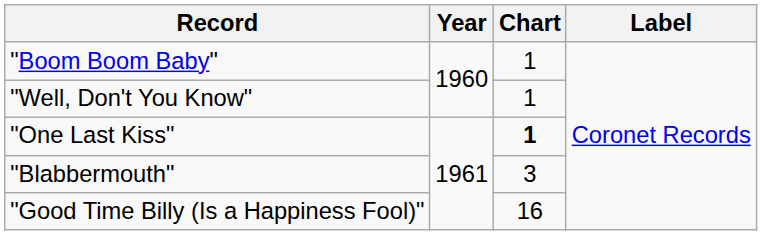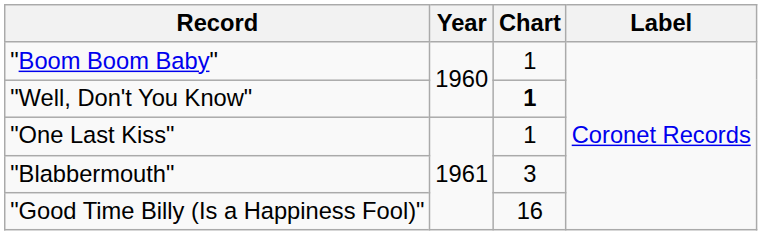(530, 98) normal -> (530, 98) bold
(530, 135) bold -> (530, 135) normal
